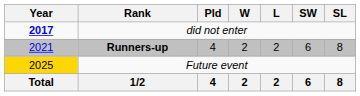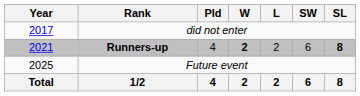(41, 31) bold -> (41, 31) normal
(245, 48) normal -> (245, 48) bold
(340, 48) normal -> (340, 48) bold
(41, 65) gold background -> (41, 65) no background
